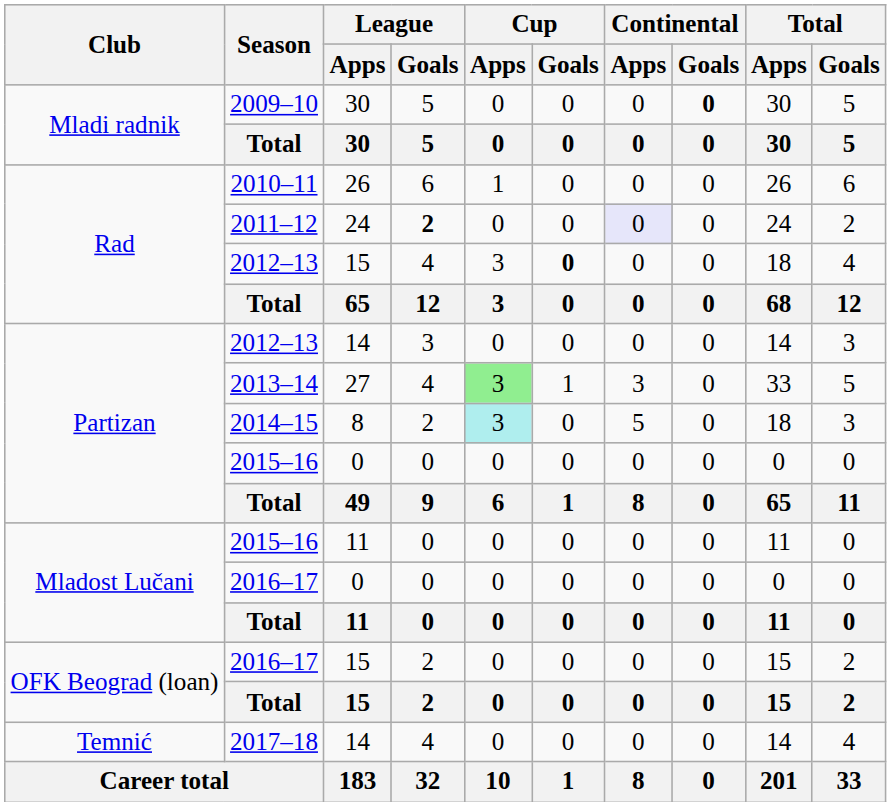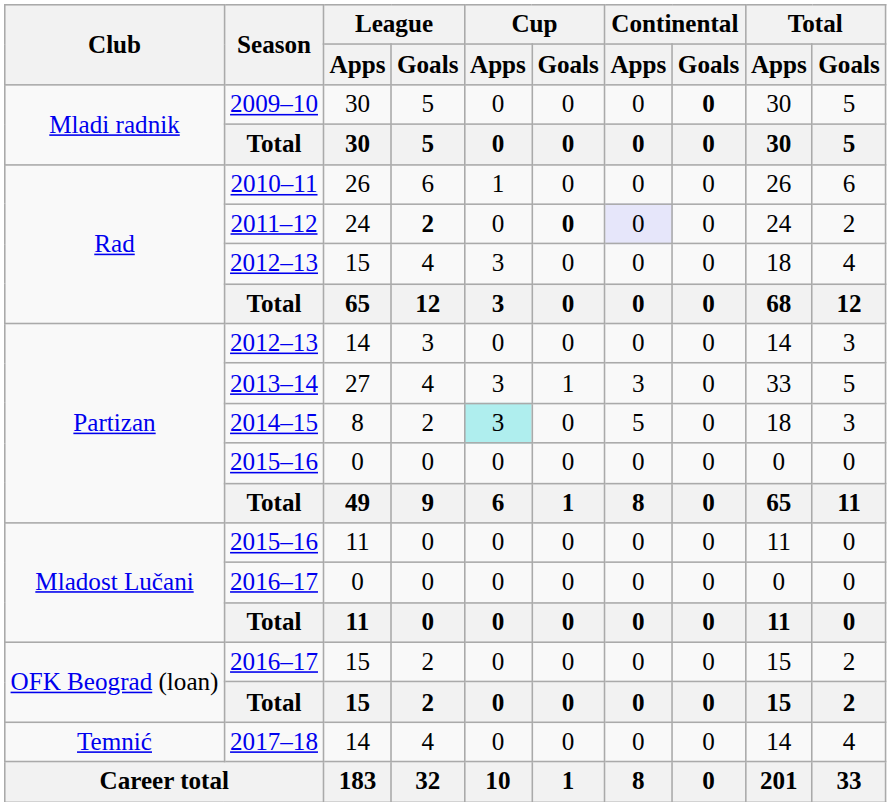(568, 223) normal -> (568, 223) bold
(568, 263) bold -> (568, 263) normal
(498, 382) lightgreen background -> (498, 382) no background
